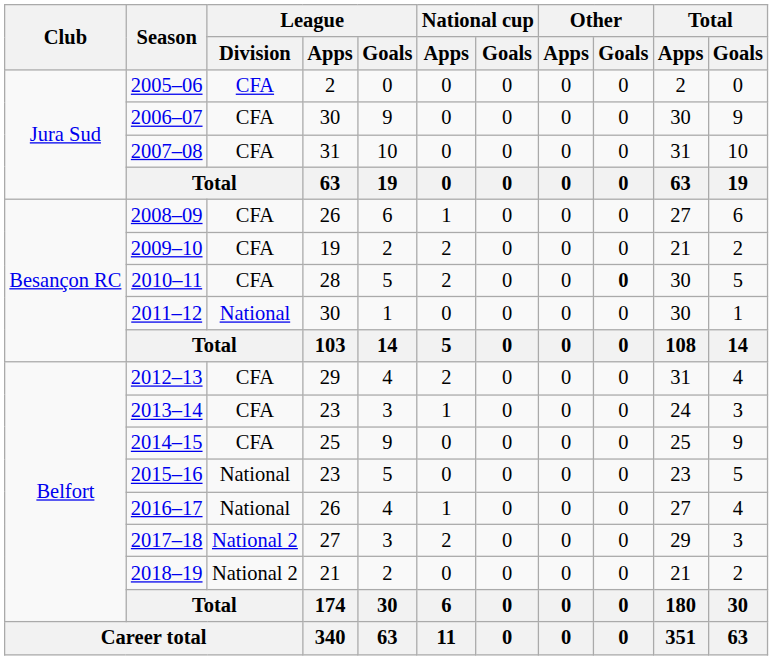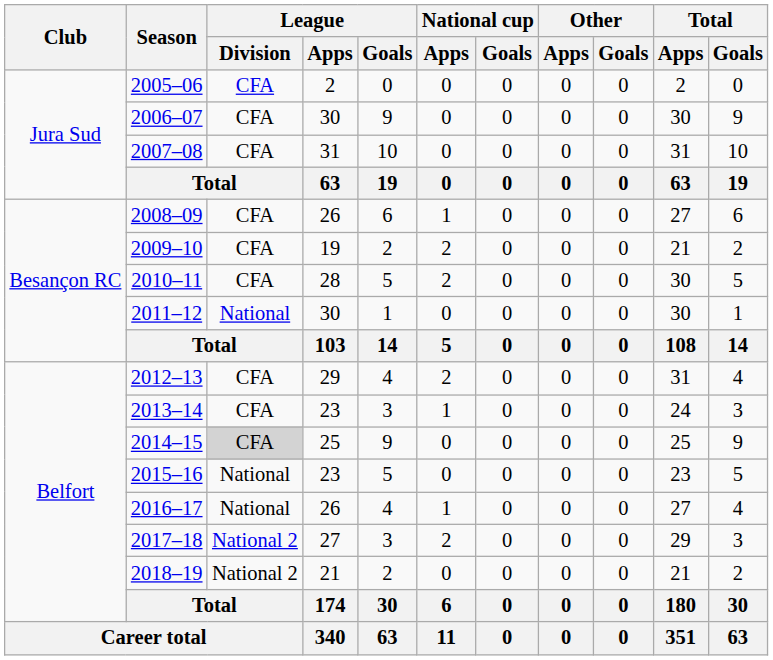(623, 280) bold -> (623, 280) normal
(255, 442) no background -> (255, 442) lightgrey background
